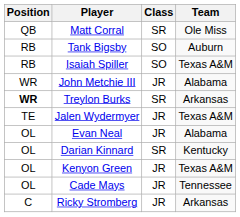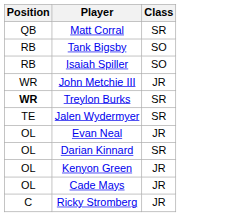- column: (206, 13)
(159, 116) JR -> (159, 116) SR
